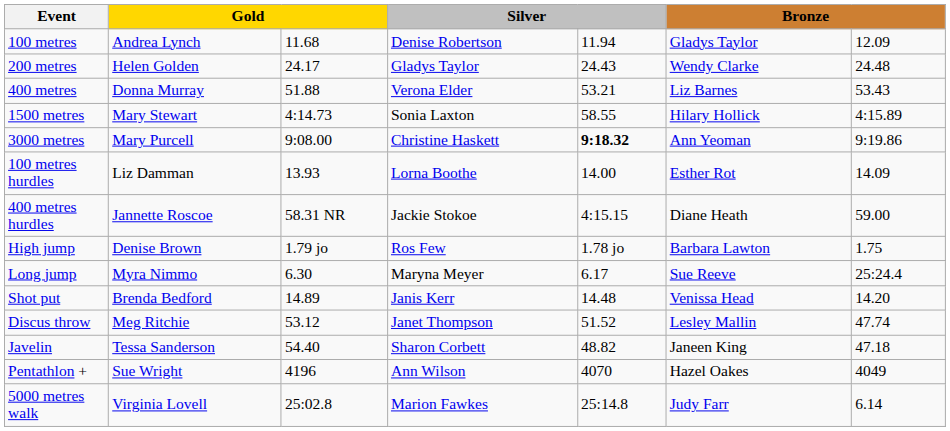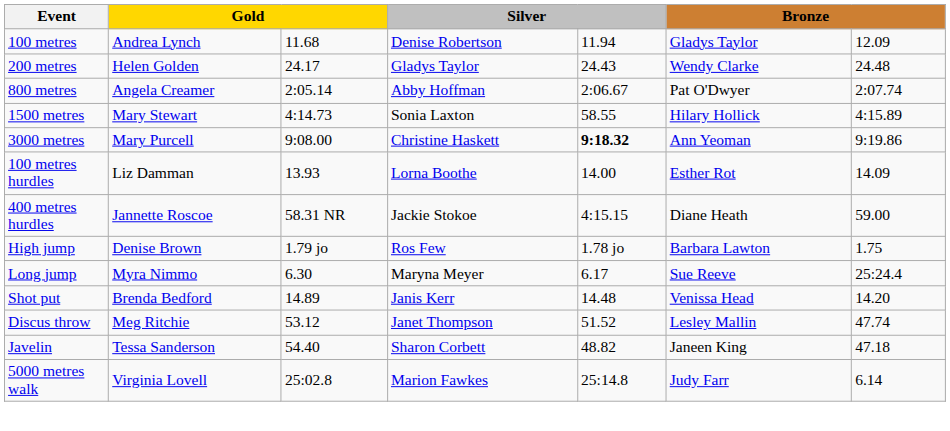- row: (42, 90)
+ row: (42, 90)
- row: (48, 371)
